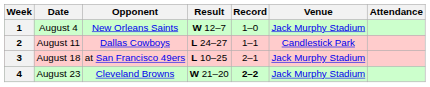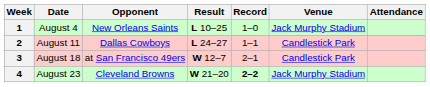(209, 27) W 12–7 -> (209, 27) L 10–25
(209, 58) L 10–25 -> (209, 58) W 12–7
(318, 58) Jack Murphy Stadium -> (318, 58) Candlestick Park
